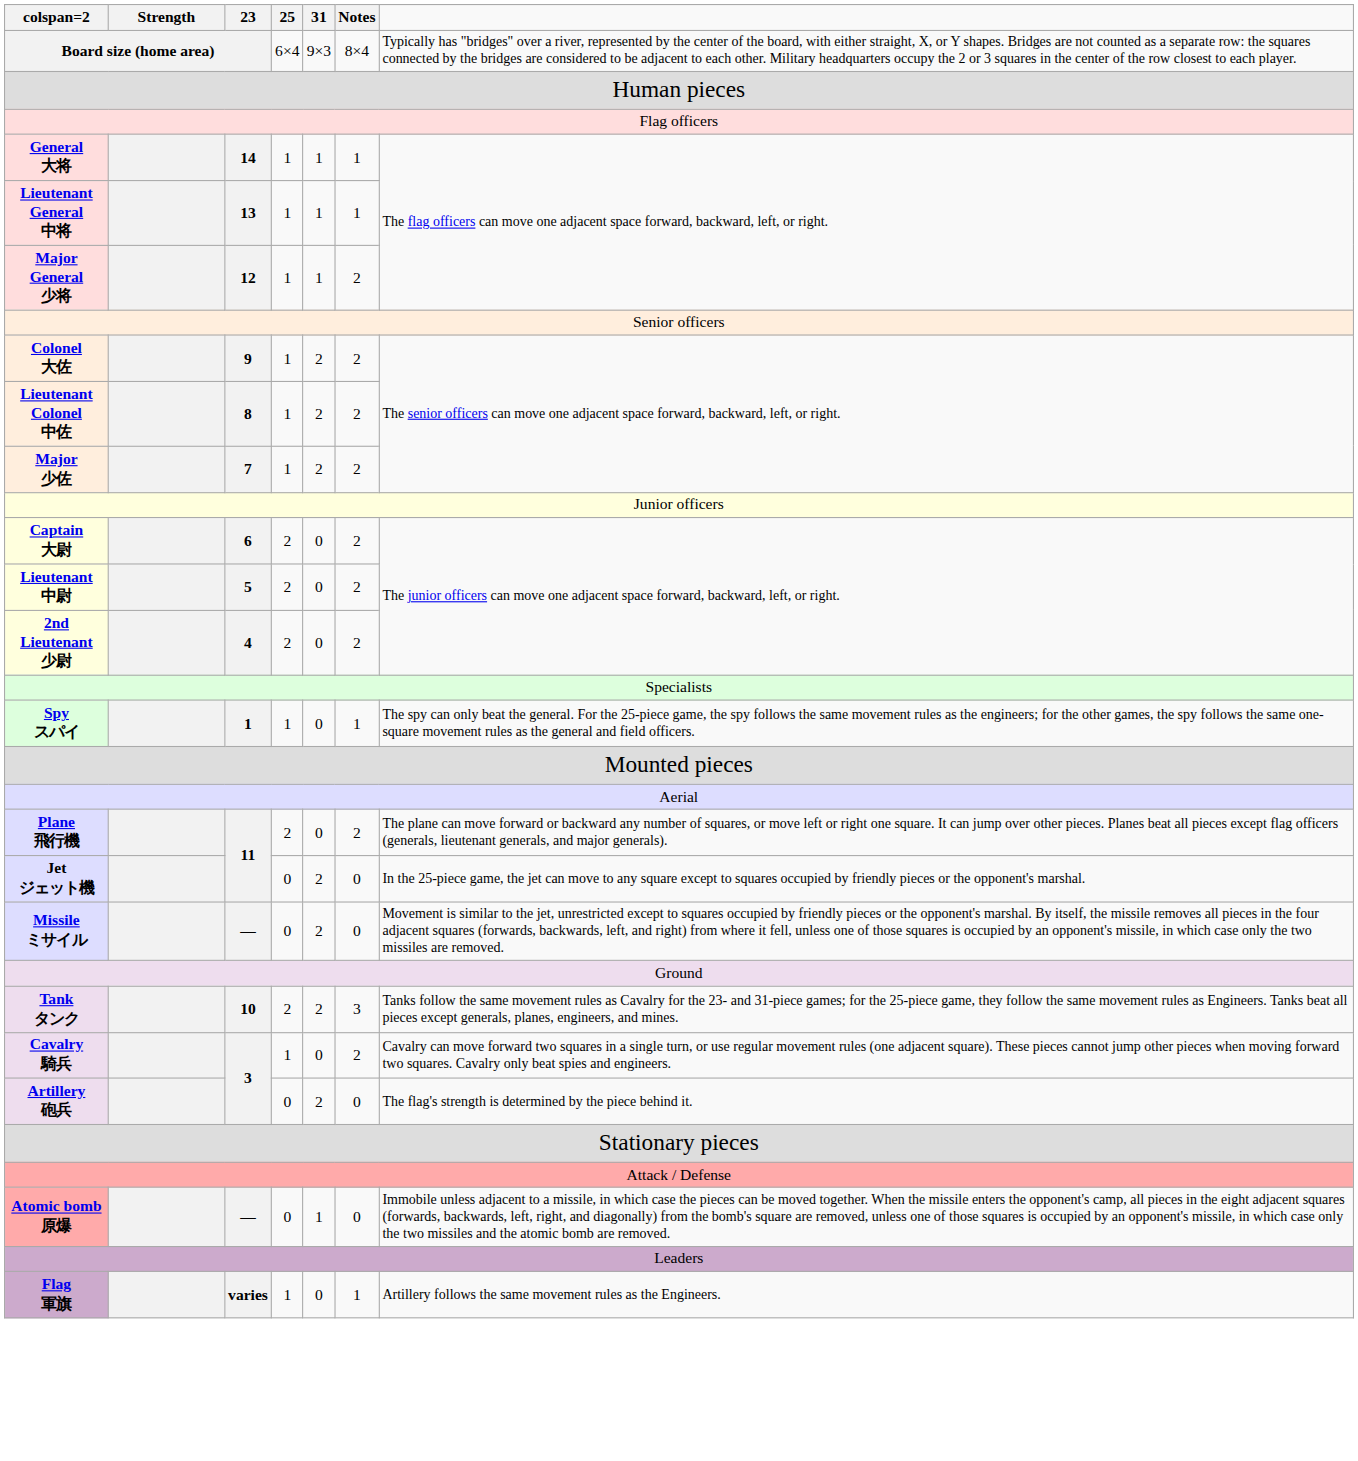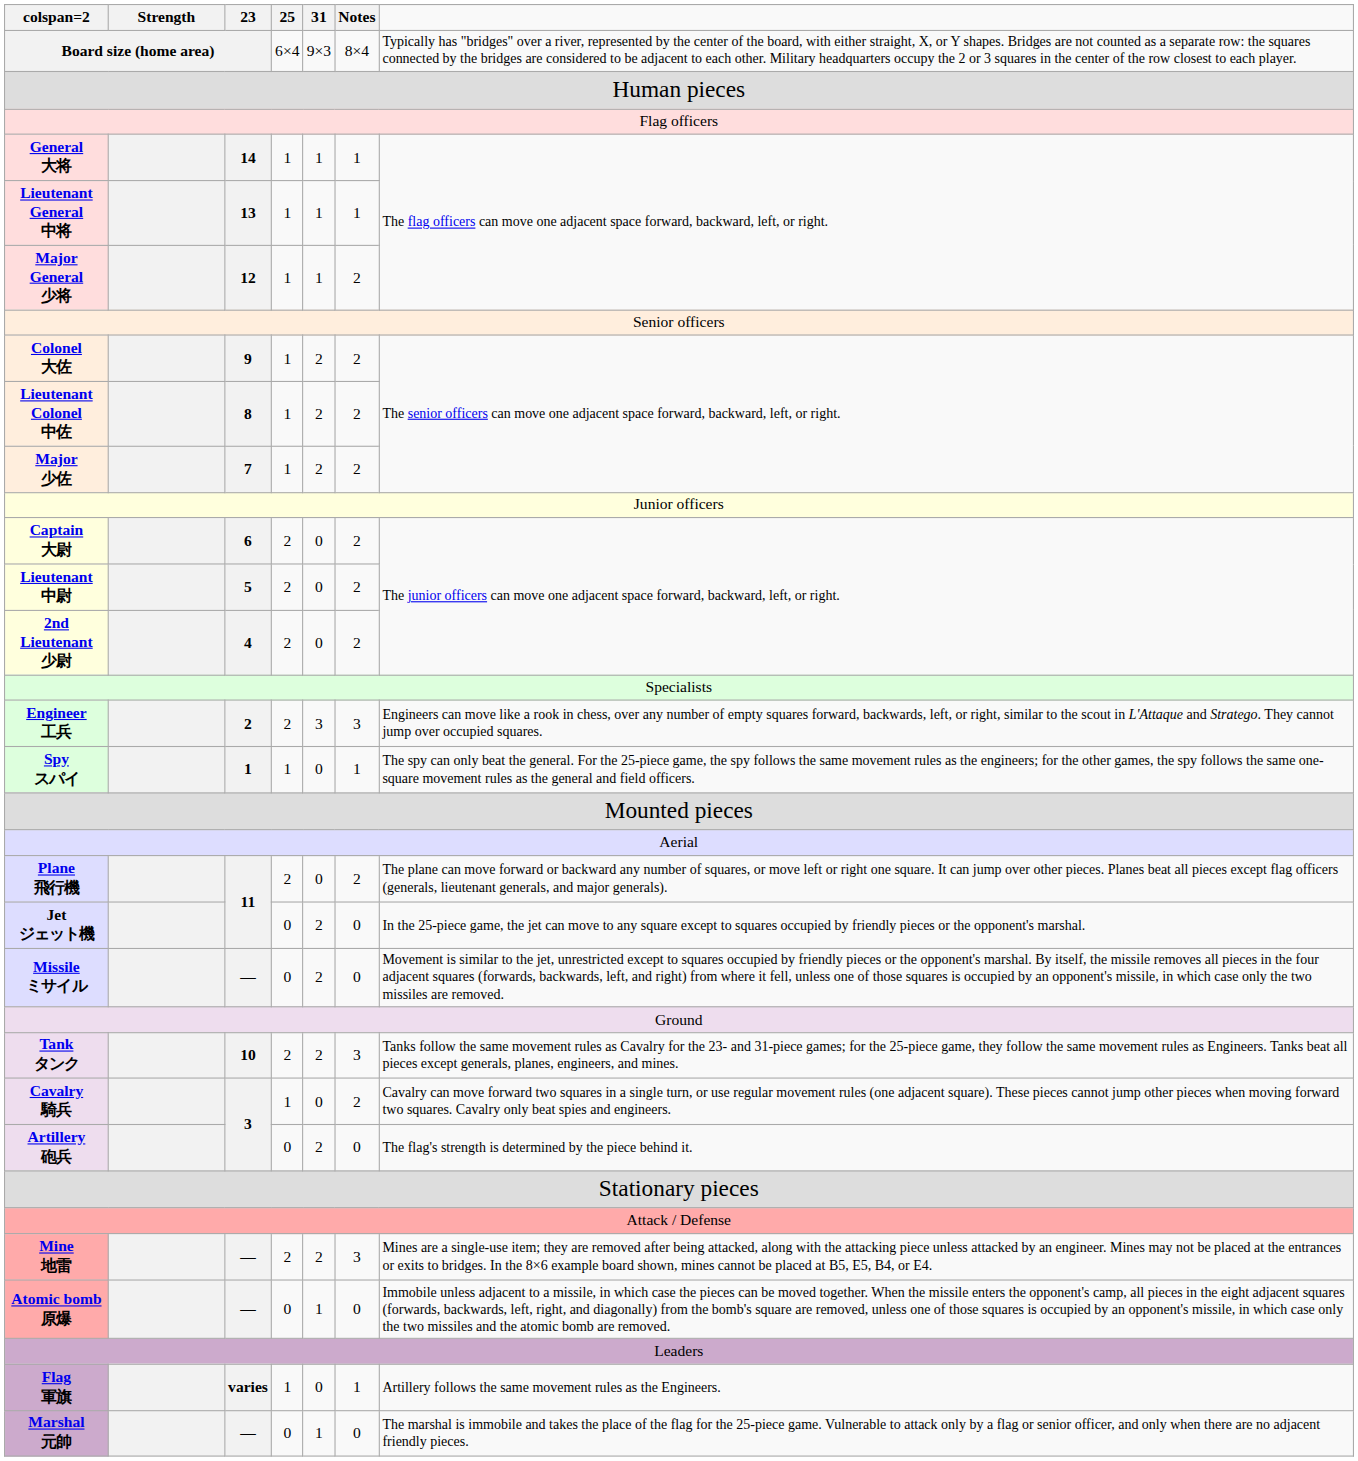+ row: (56, 723)
+ row: (56, 1256)
+ row: (56, 1433)
